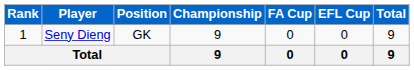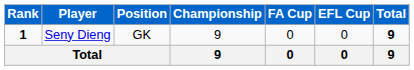(23, 34) normal -> (23, 34) bold
(391, 34) normal -> (391, 34) bold
